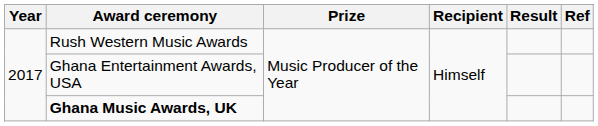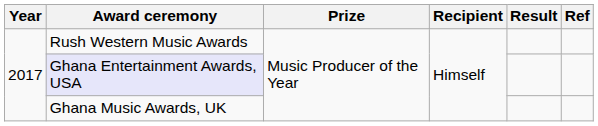(153, 74) no background -> (153, 74) lavender background
(143, 108) bold -> (138, 108) normal
